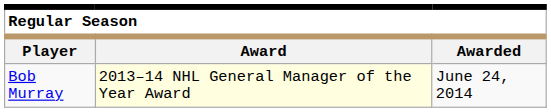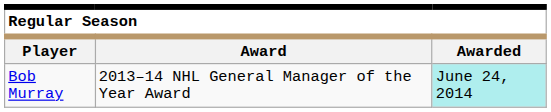(255, 85) lightyellow background -> (255, 85) no background
(473, 85) no background -> (473, 85) paleturquoise background
